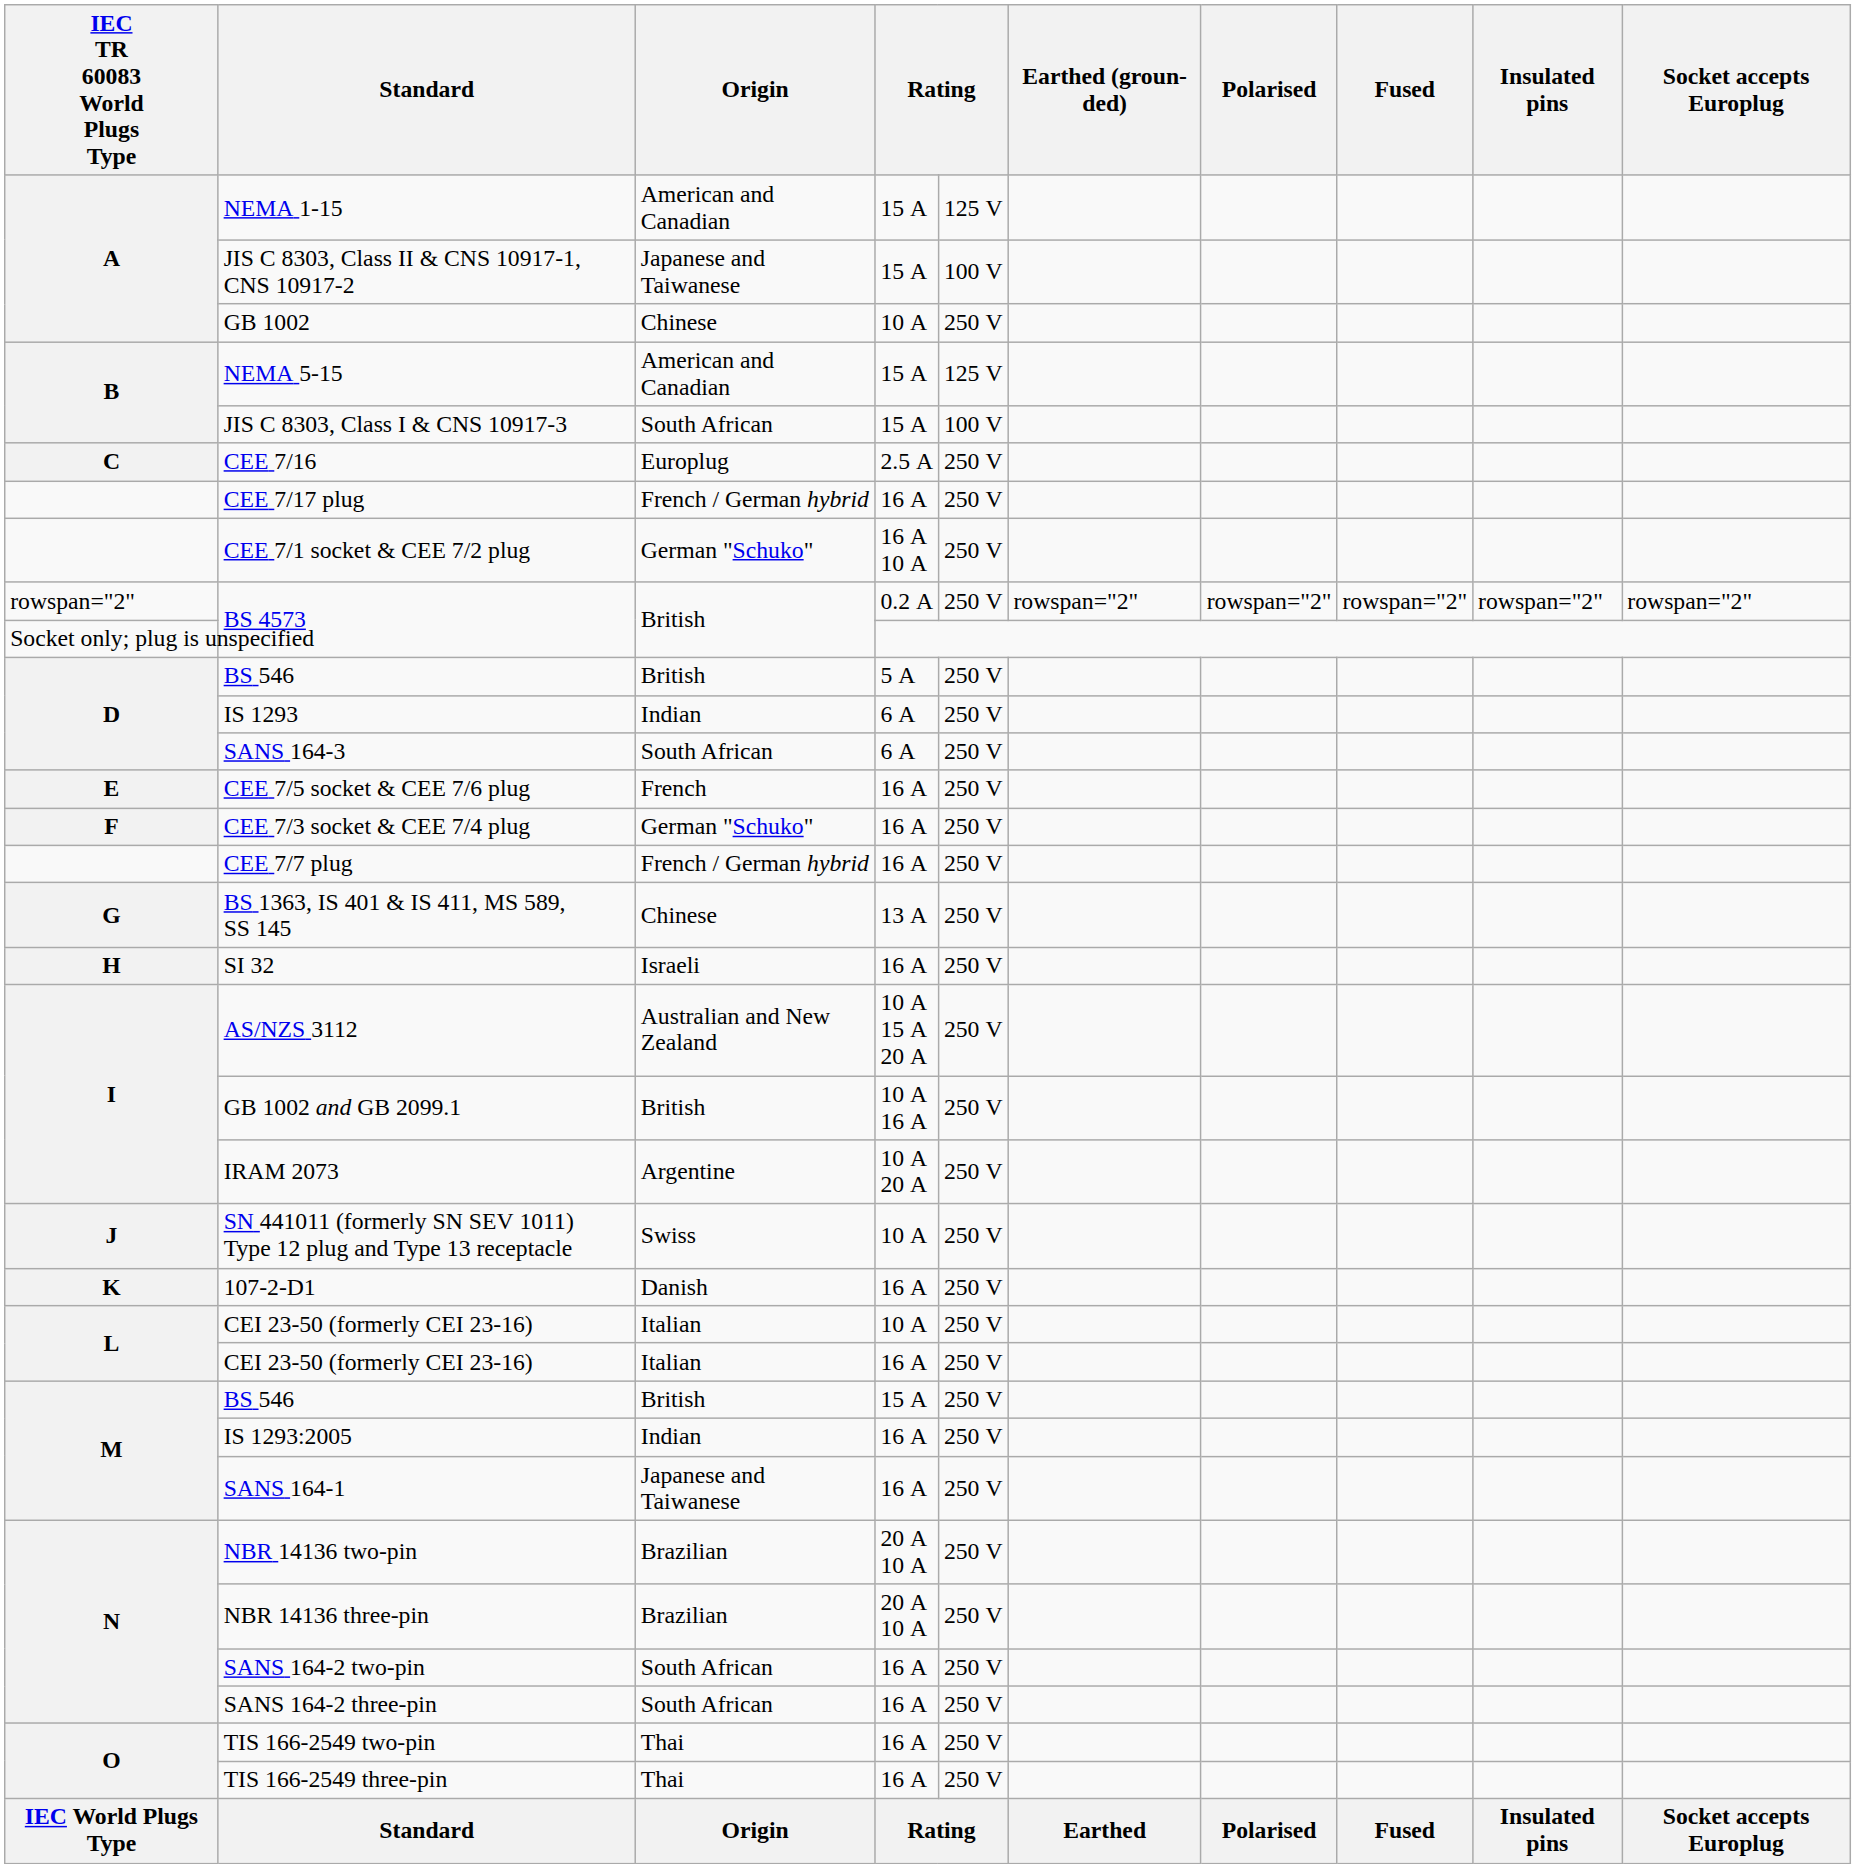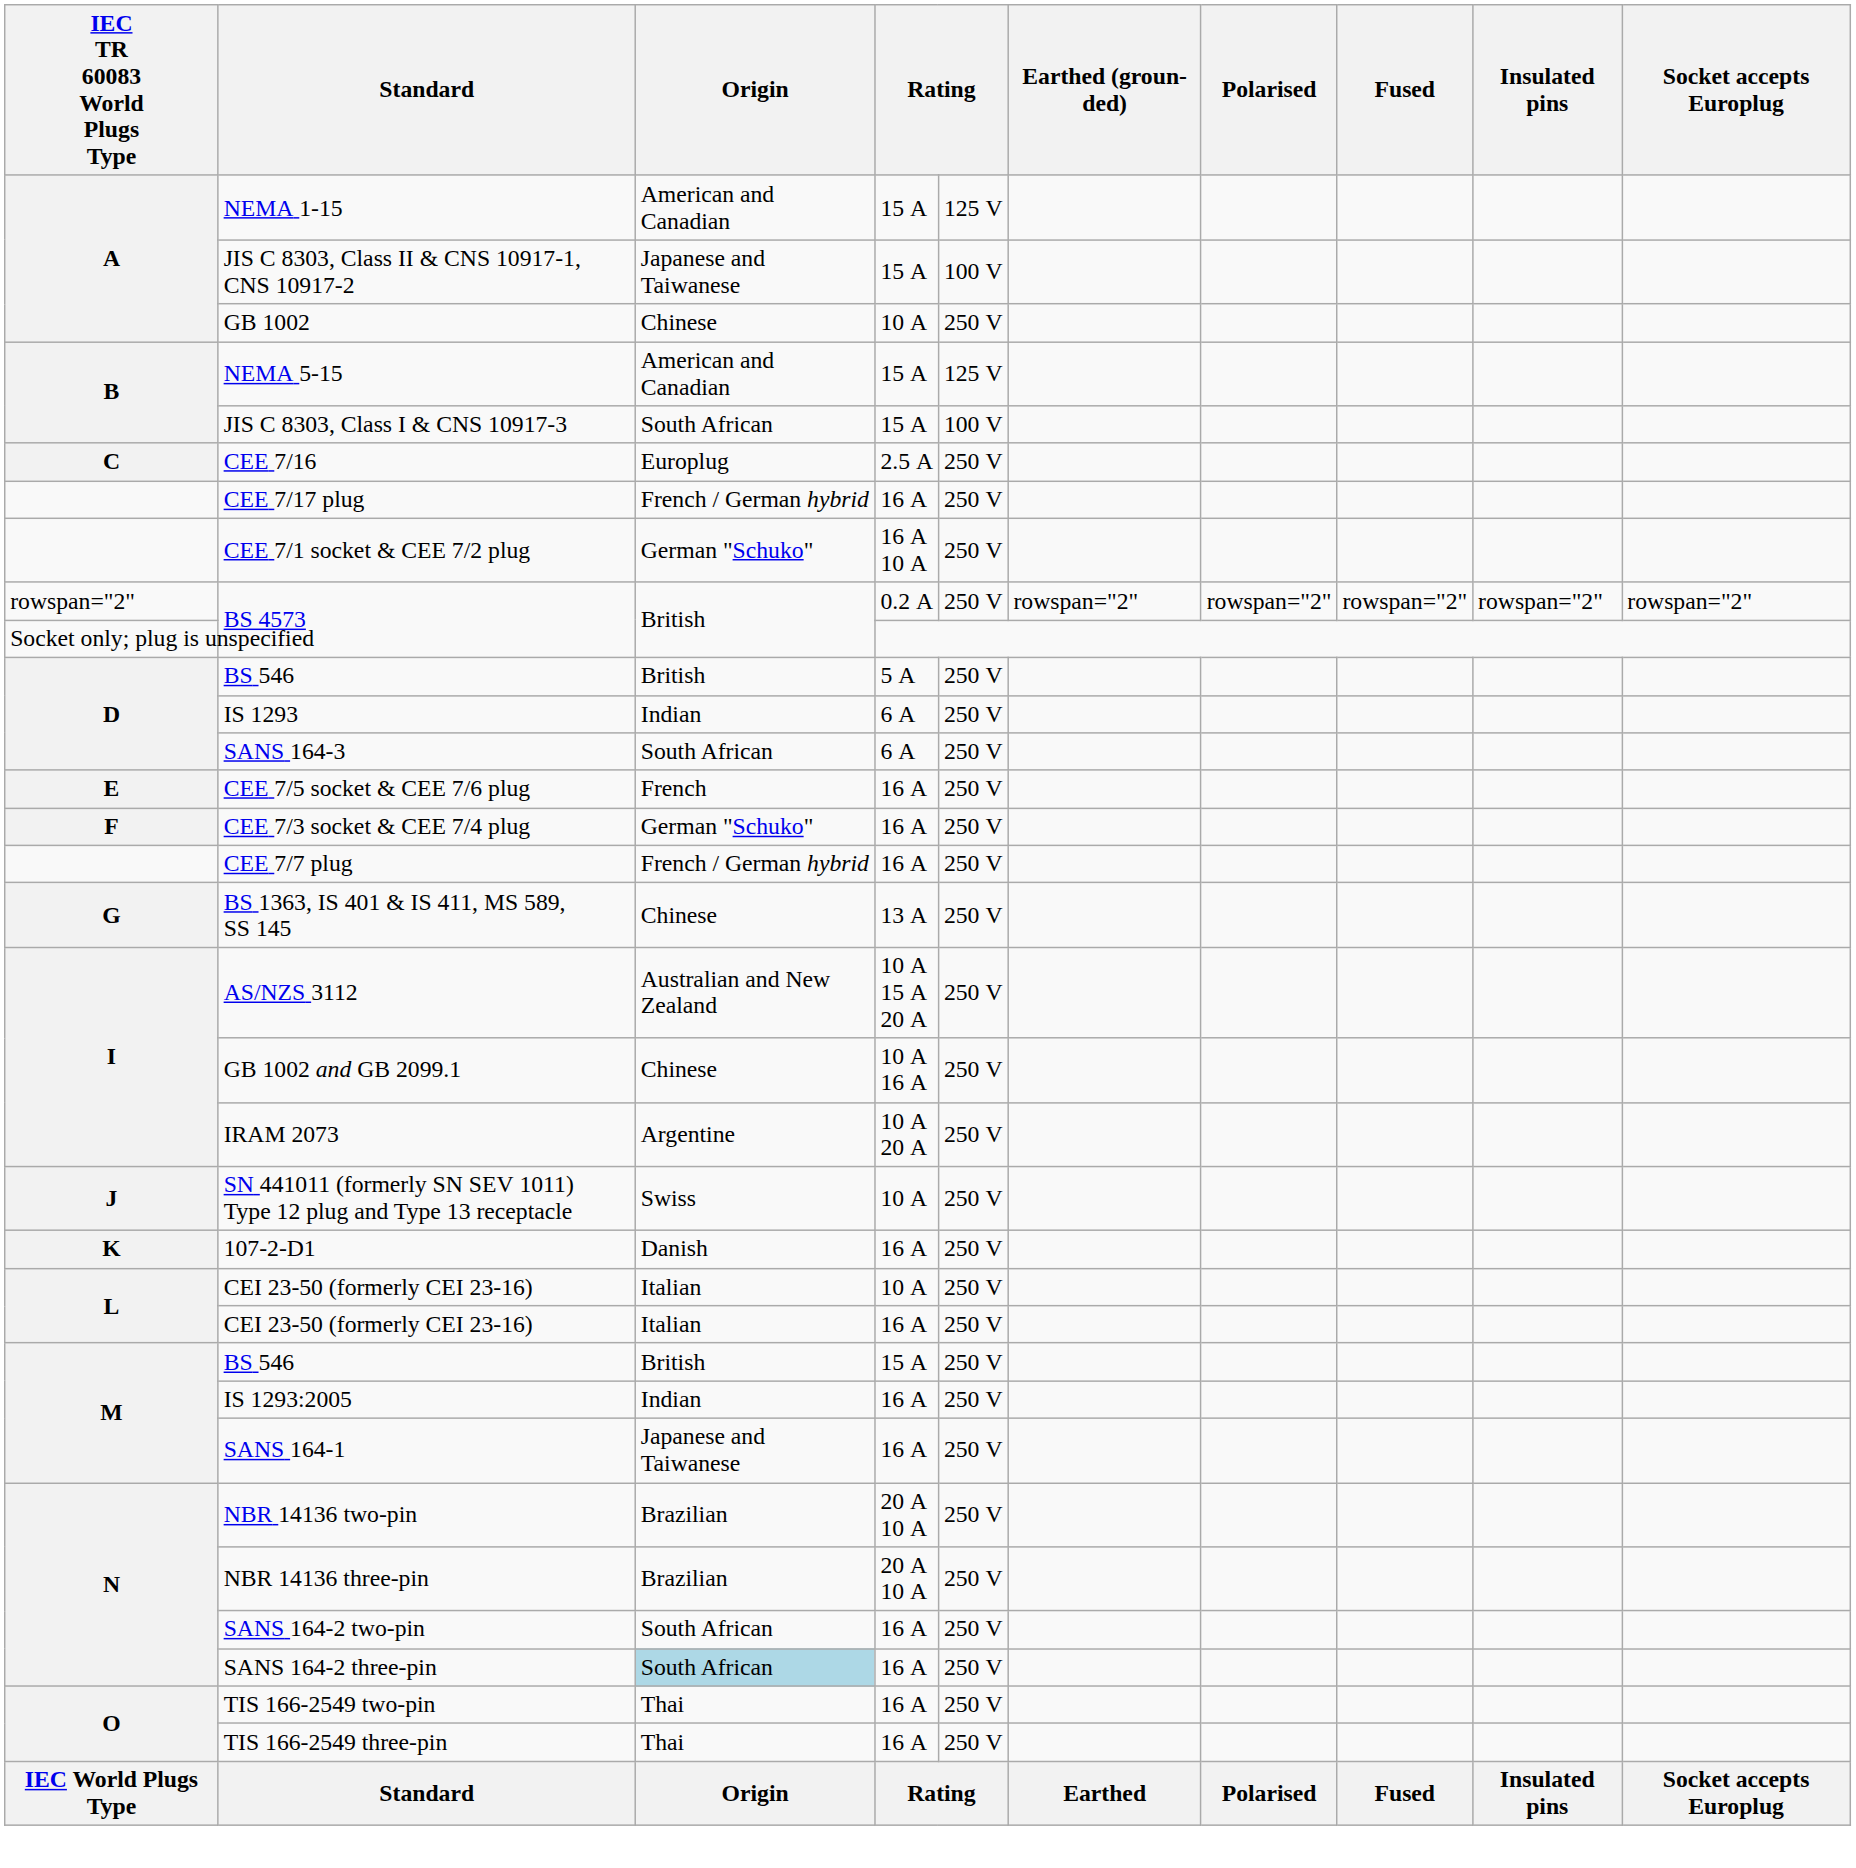- row: (249, 965)
(673, 1107) British -> (679, 1069) Chinese
(707, 1704) no background -> (707, 1667) lightblue background
